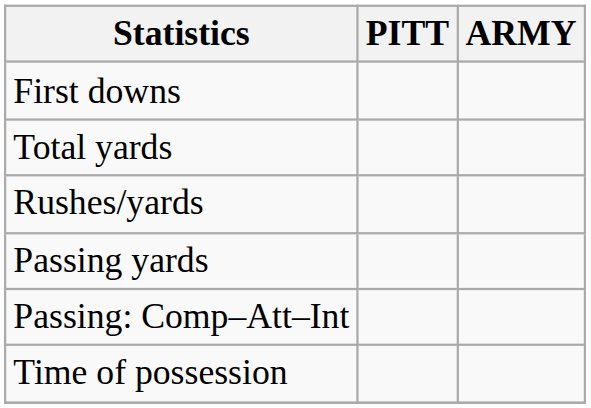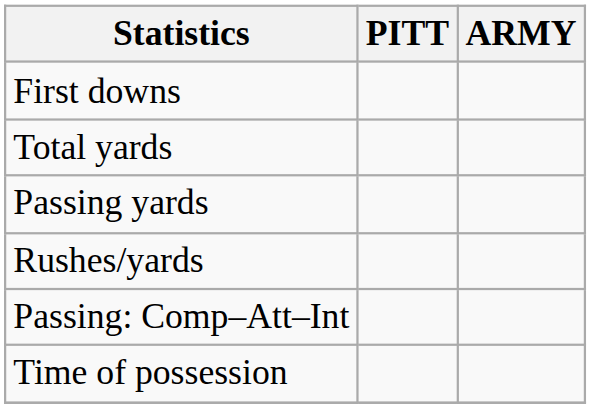rows swapped: (108, 203) <-> (111, 259)
